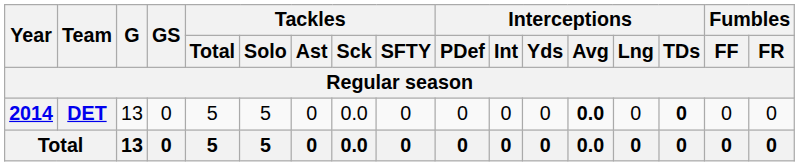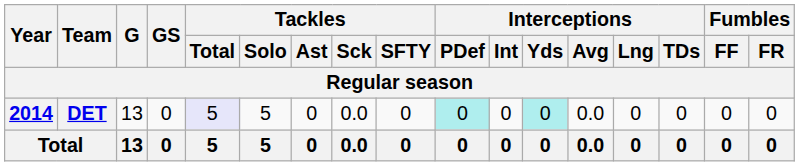(212, 113) no background -> (212, 113) lavender background
(462, 113) no background -> (462, 113) paleturquoise background
(545, 113) no background -> (545, 113) paleturquoise background
(590, 113) bold -> (590, 113) normal
(682, 113) bold -> (682, 113) normal
